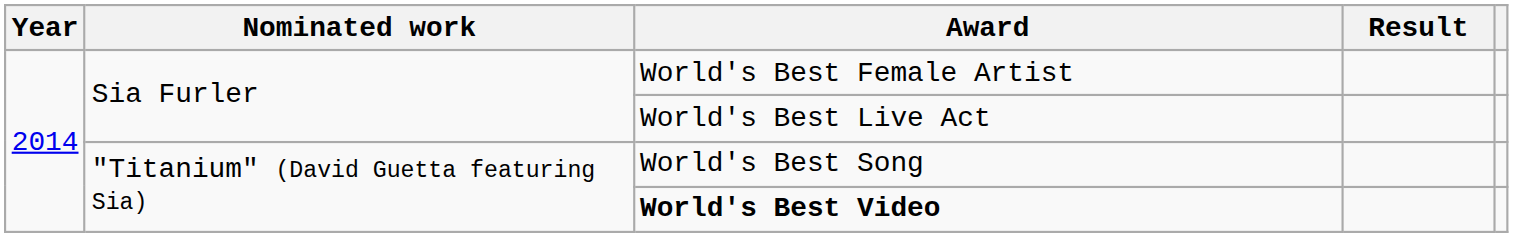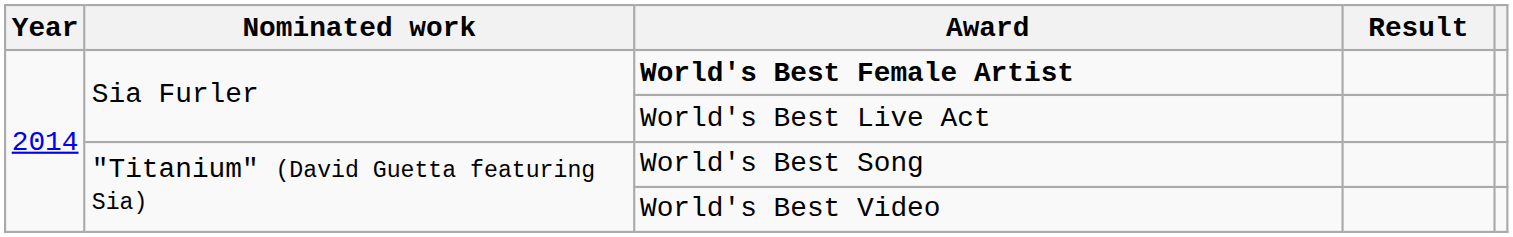(857, 73) normal -> (857, 73) bold
(790, 209) bold -> (790, 209) normal
